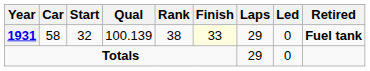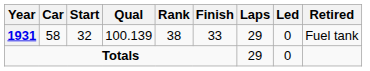(215, 35) lightyellow background -> (215, 35) no background
(334, 35) bold -> (332, 35) normal
